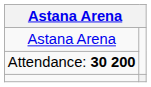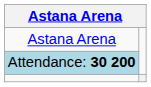(72, 62) no background -> (72, 62) lightblue background
